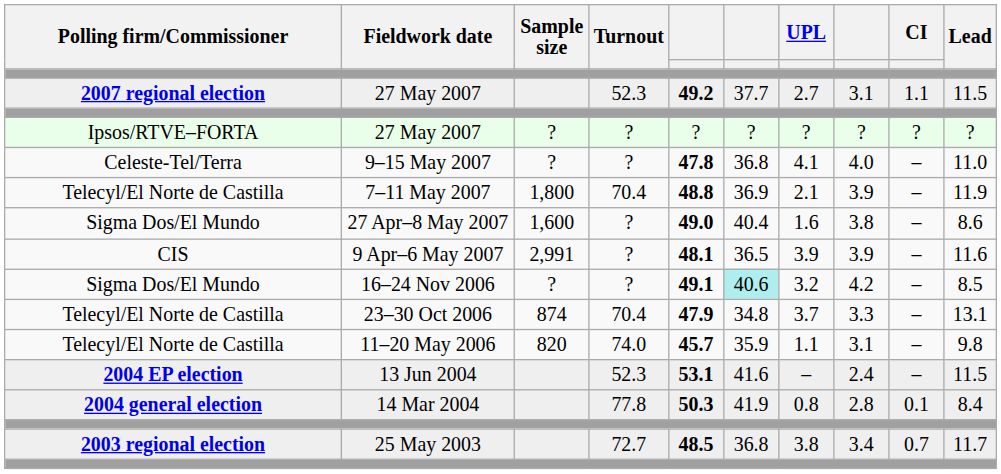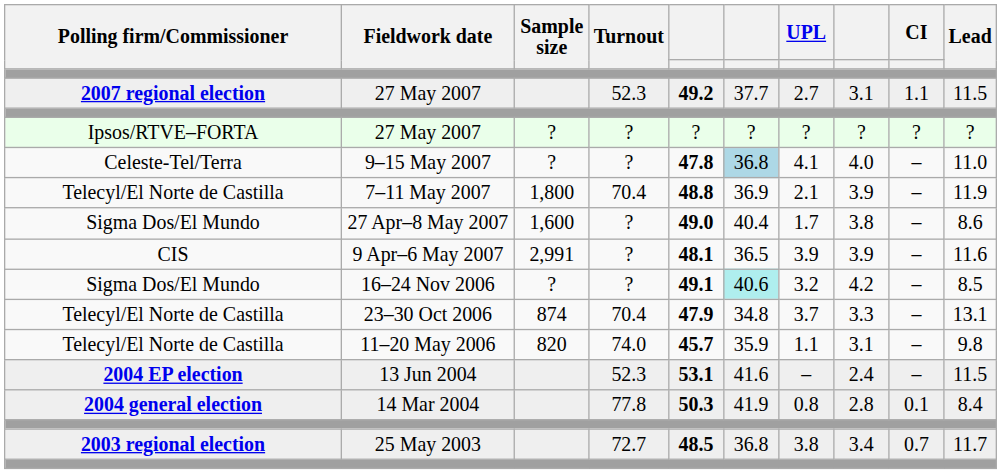(751, 162) no background -> (751, 162) lightblue background
(806, 223) 1.6 -> (806, 223) 1.7
